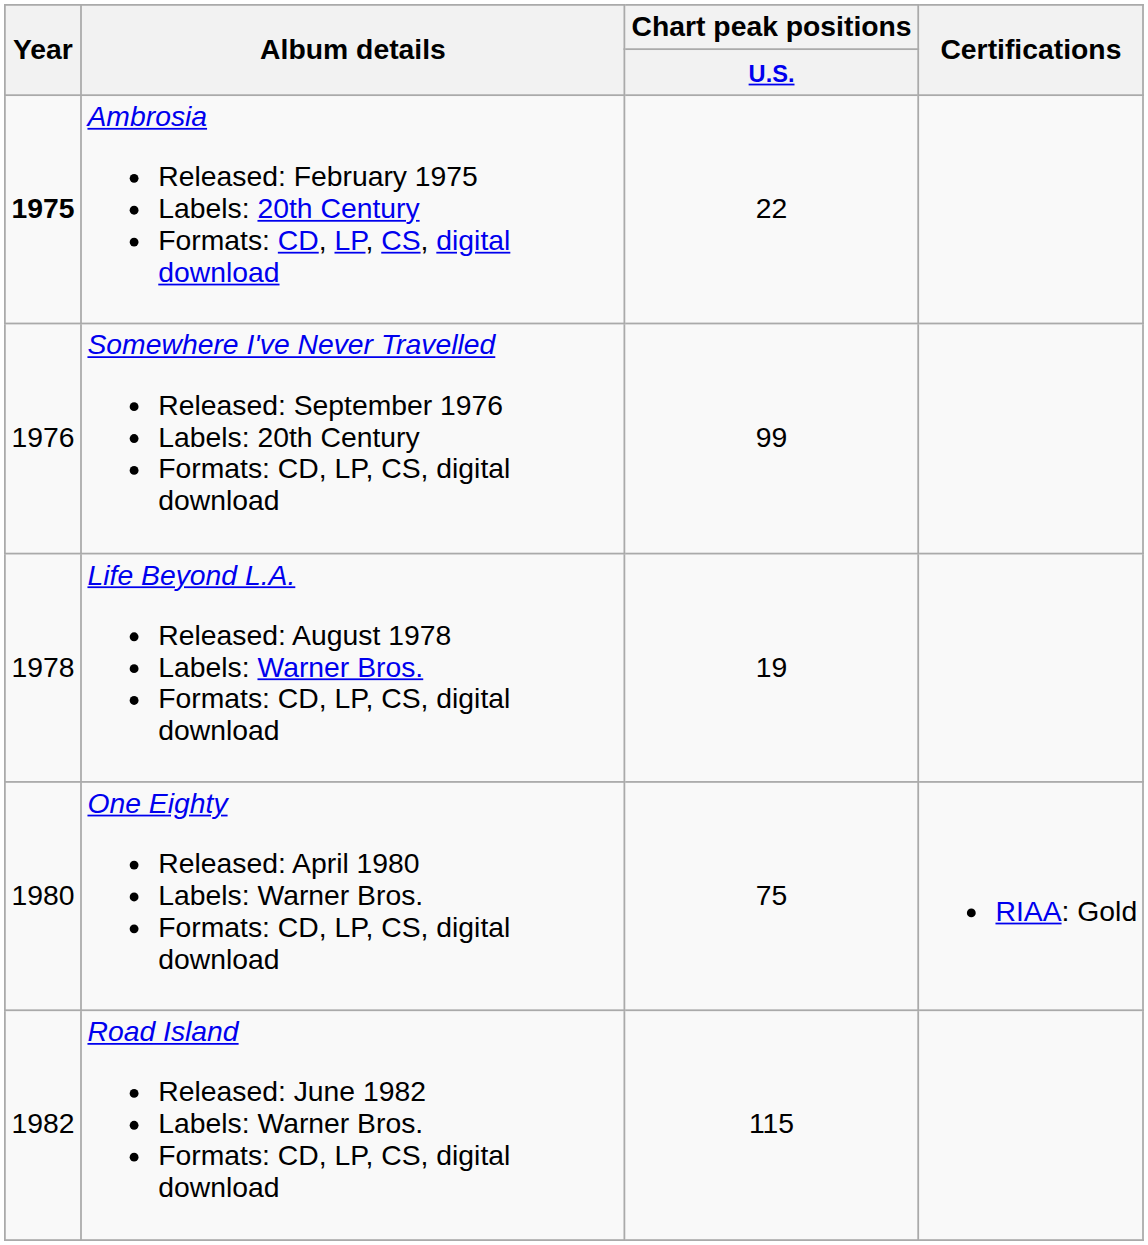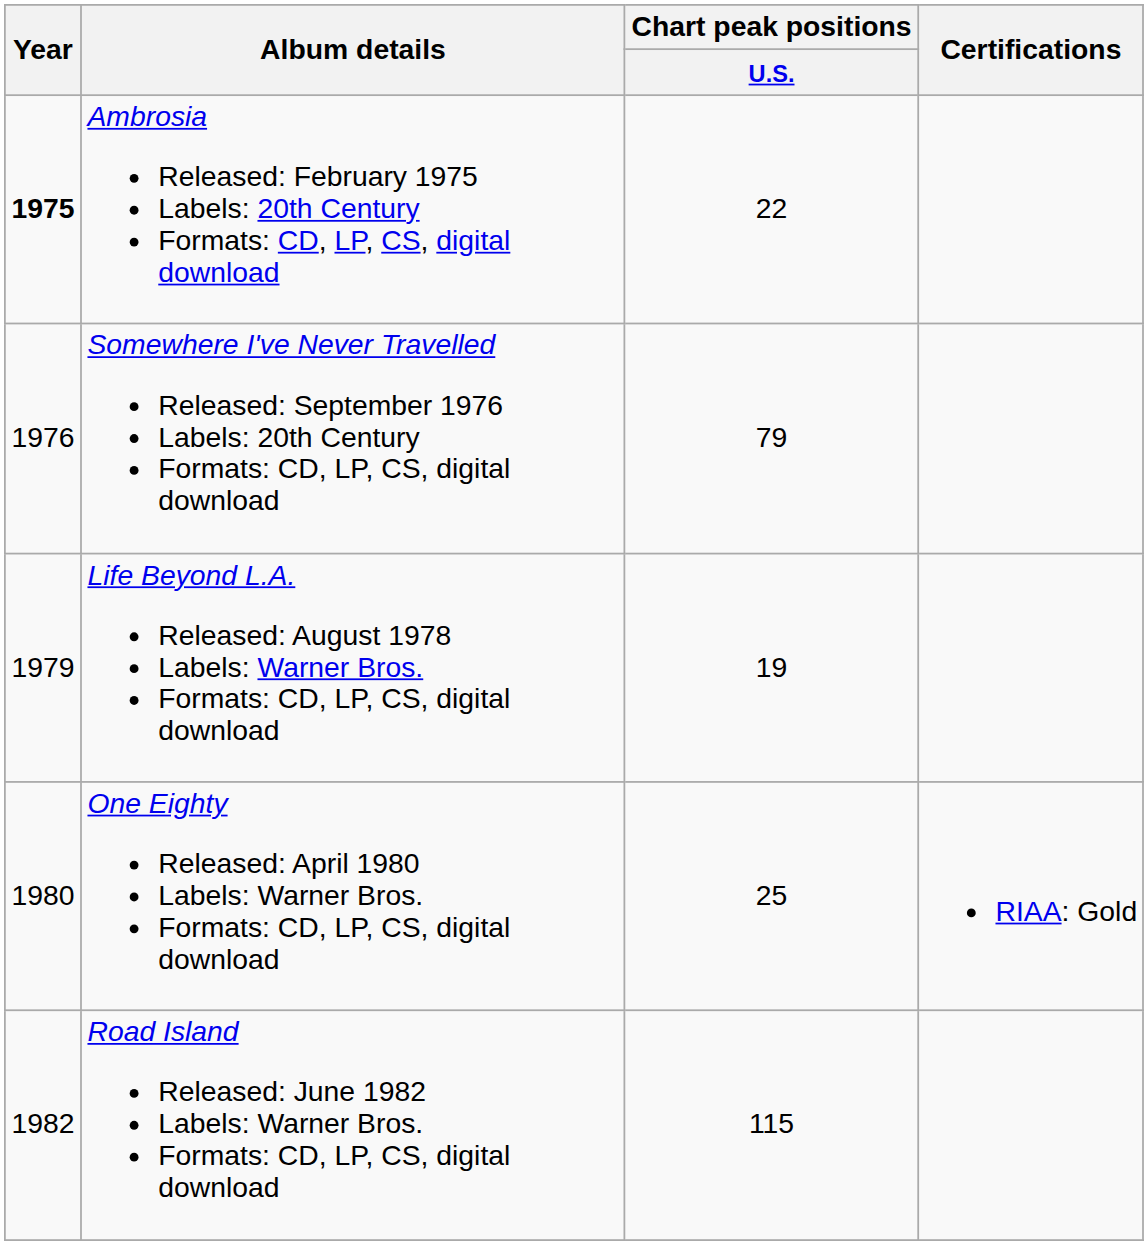(772, 437) 99 -> (772, 437) 79
(43, 666) 1978 -> (43, 666) 1979
(772, 895) 75 -> (772, 895) 25
